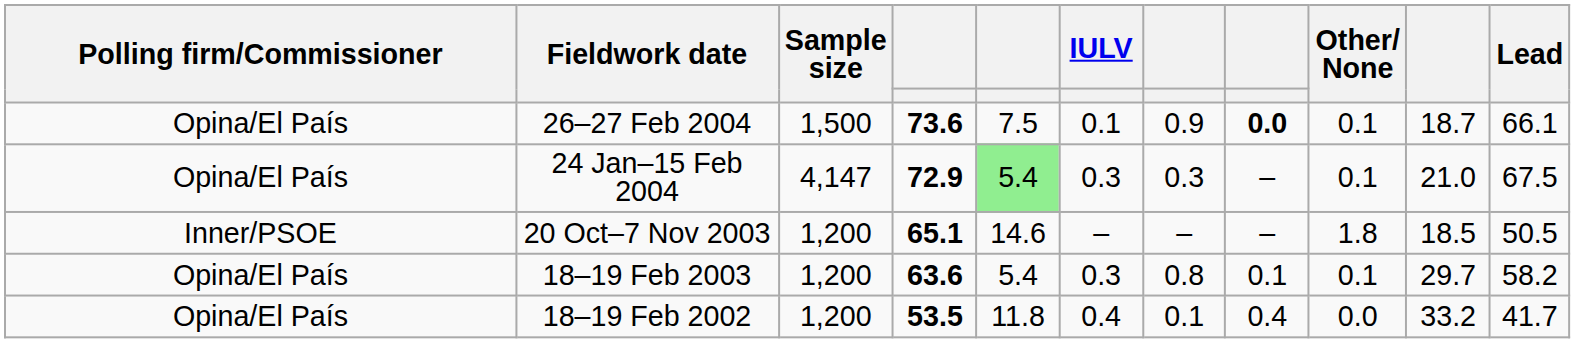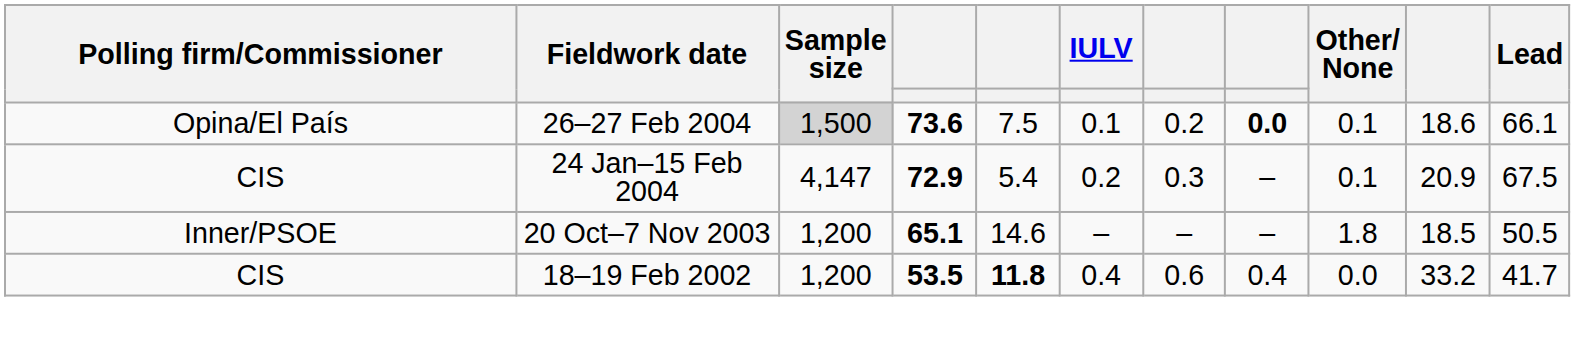(836, 123) no background -> (836, 123) lightgrey background
(1184, 123) 0.9 -> (1184, 123) 0.2
(1448, 123) 18.7 -> (1448, 123) 18.6
(260, 178) Opina/El País -> (260, 178) CIS
(1018, 178) lightgreen background -> (1018, 178) no background
(1101, 178) 0.3 -> (1101, 178) 0.2
(1448, 178) 21.0 -> (1448, 178) 20.9
- row: (647, 275)
(260, 316) Opina/El País -> (260, 275) CIS
(1018, 316) normal -> (1018, 275) bold
(1184, 316) 0.1 -> (1184, 275) 0.6
